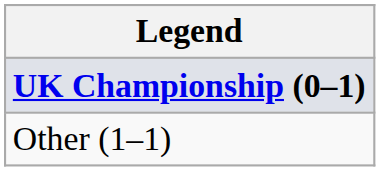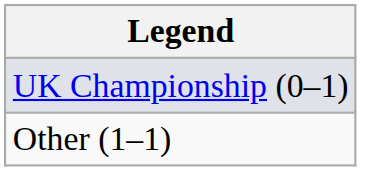(189, 84) bold -> (181, 84) normal
